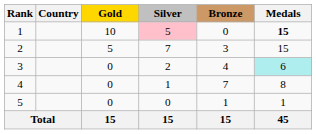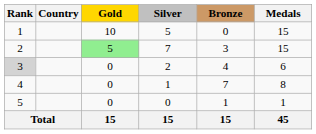(168, 31) pink background -> (168, 31) no background
(283, 31) bold -> (283, 31) normal
(110, 48) no background -> (110, 48) lightgreen background
(20, 66) no background -> (20, 66) lightgrey background
(283, 66) paleturquoise background -> (283, 66) no background
